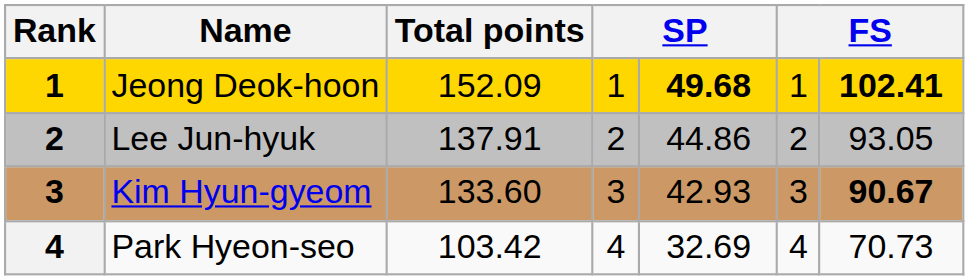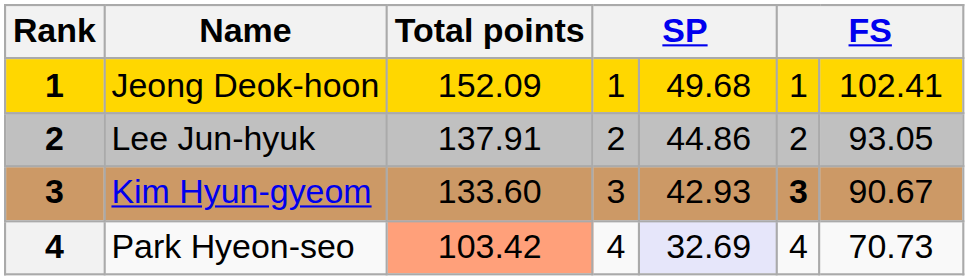(709, 85) bold -> (709, 85) normal
(891, 85) bold -> (891, 85) normal
(798, 192) normal -> (798, 192) bold
(891, 192) bold -> (891, 192) normal
(490, 246) no background -> (490, 246) lightsalmon background
(709, 246) no background -> (709, 246) lavender background
